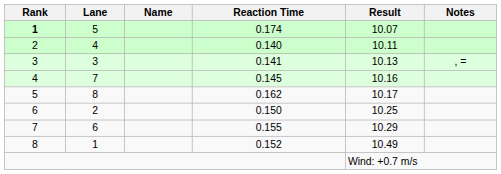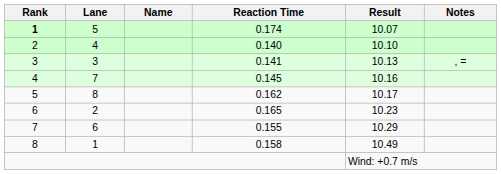(385, 45) 10.11 -> (385, 45) 10.10
(269, 111) 0.150 -> (269, 111) 0.165
(385, 111) 10.25 -> (385, 111) 10.23
(269, 144) 0.152 -> (269, 144) 0.158
